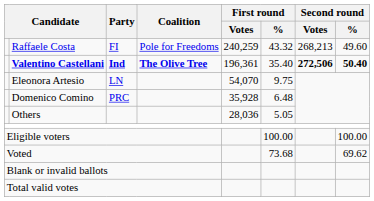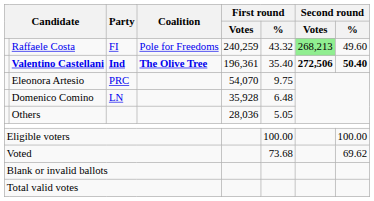(315, 47) no background -> (315, 47) lightgreen background
(116, 81) LN -> (119, 81) PRC
(119, 98) PRC -> (116, 98) LN
